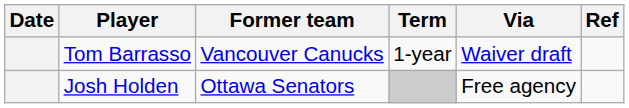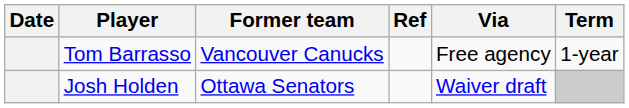columns swapped: (422, 20) <-> (602, 20)
(516, 53) Waiver draft -> (493, 53) Free agency
(519, 86) Free agency -> (491, 86) Waiver draft
